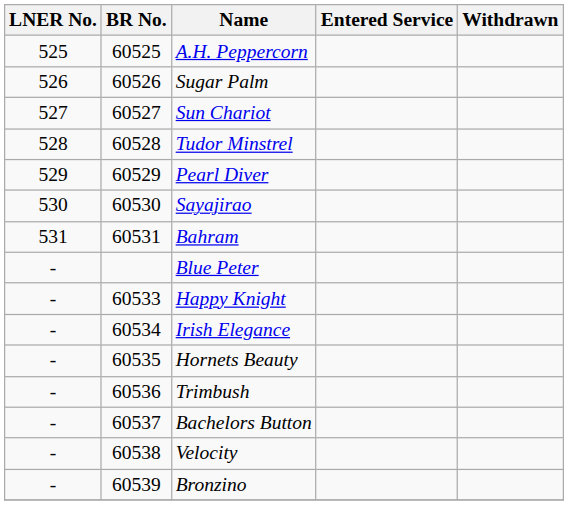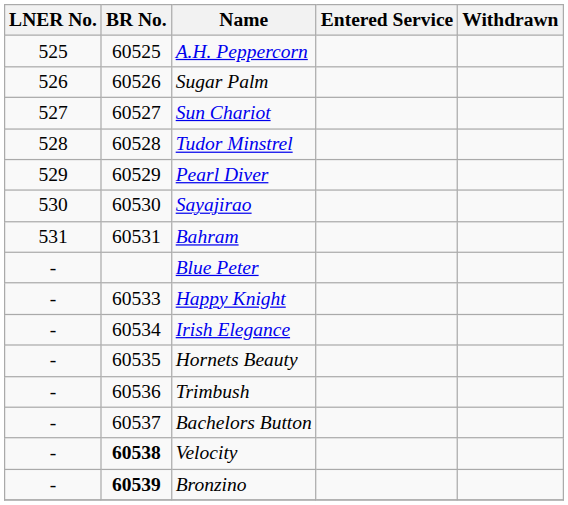(136, 453) normal -> (136, 453) bold
(136, 484) normal -> (136, 484) bold
